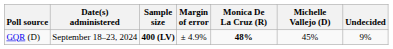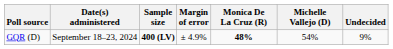(310, 37) 45% -> (310, 37) 54%
